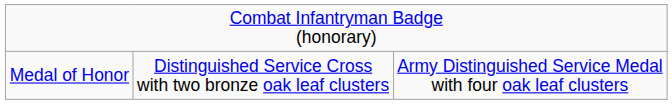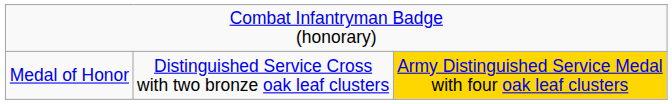(530, 75) no background -> (530, 75) gold background
